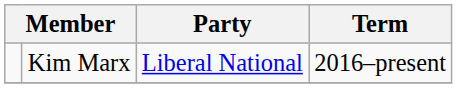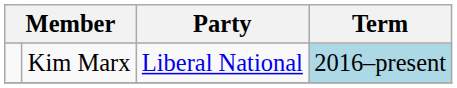(380, 62) no background -> (380, 62) lightblue background
